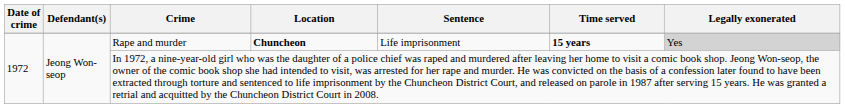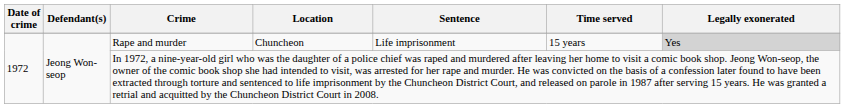(280, 42) bold -> (279, 42) normal
(571, 42) bold -> (567, 42) normal
